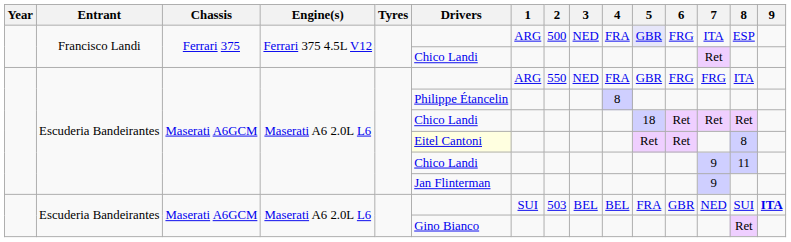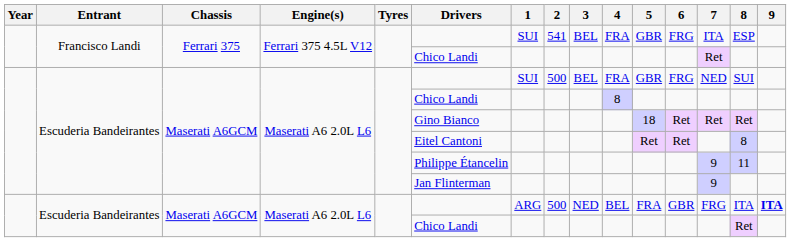(528, 35) ARG -> (528, 35) SUI
(557, 35) 500 -> (557, 35) 541
(586, 35) NED -> (586, 35) BEL
(649, 35) lavender background -> (649, 35) no background
(528, 77) ARG -> (528, 77) SUI
(557, 77) 550 -> (557, 77) 500
(586, 77) NED -> (586, 77) BEL
(714, 77) FRG -> (714, 77) NED
(744, 77) ITA -> (744, 77) SUI
(461, 99) Philippe Étancelin -> (446, 99) Chico Landi
(446, 120) Chico Landi -> (447, 120) Gino Bianco
(448, 141) lightyellow background -> (448, 141) no background
(446, 162) Chico Landi -> (461, 162) Philippe Étancelin
(528, 204) SUI -> (528, 204) ARG
(557, 204) 503 -> (557, 204) 500
(586, 204) BEL -> (586, 204) NED
(714, 204) NED -> (714, 204) FRG
(744, 204) SUI -> (744, 204) ITA
(447, 225) Gino Bianco -> (446, 225) Chico Landi
